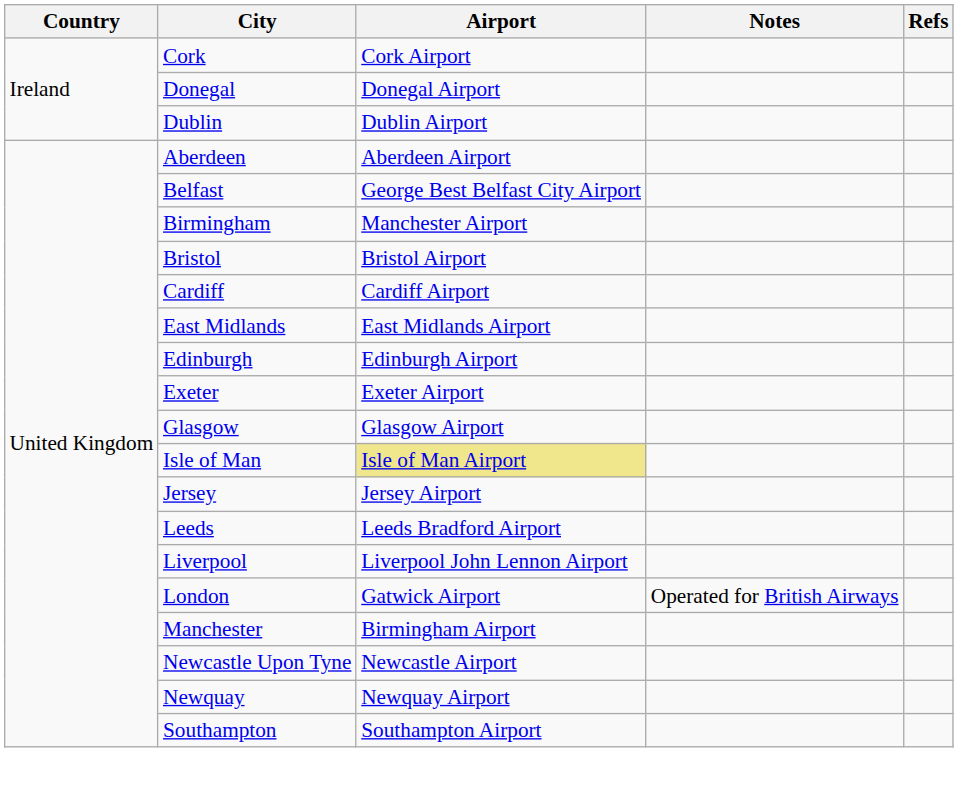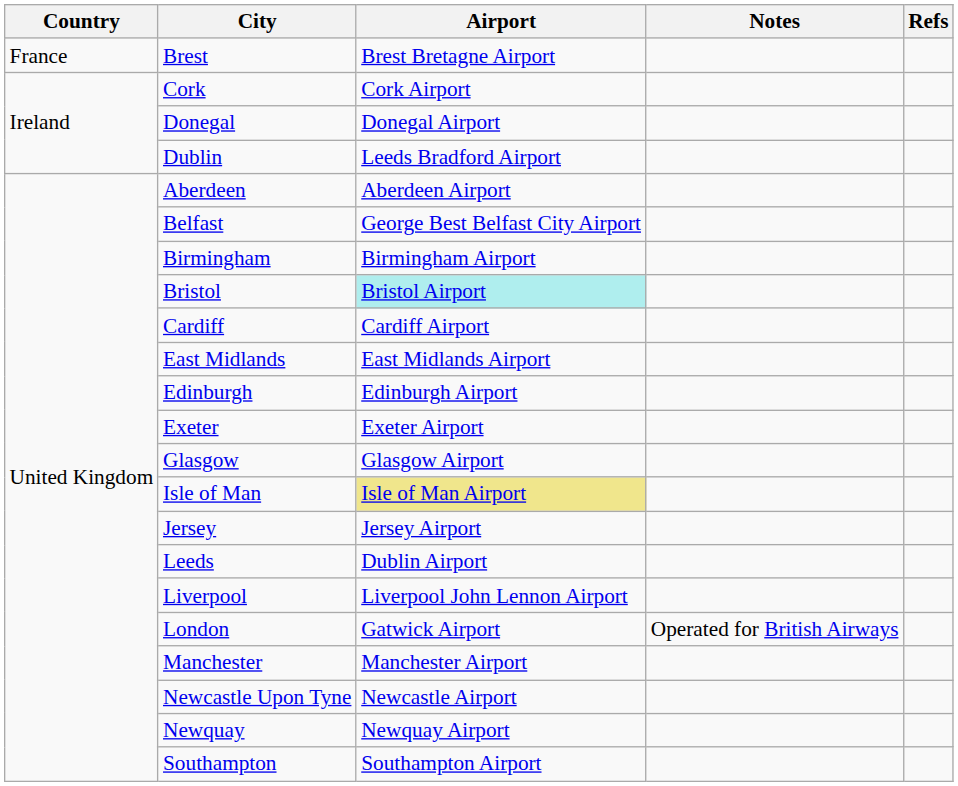+ row: (185, 55)
(424, 122) Dublin Airport -> (461, 156) Leeds Bradford Airport
(444, 223) Manchester Airport -> (448, 257) Birmingham Airport
(424, 257) no background -> (424, 291) paleturquoise background
(461, 527) Leeds Bradford Airport -> (424, 561) Dublin Airport
(448, 628) Birmingham Airport -> (444, 662) Manchester Airport
